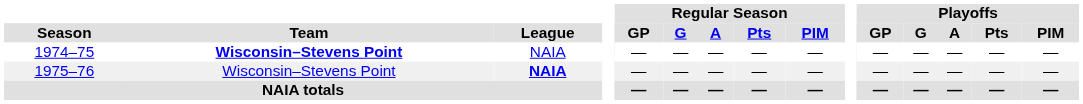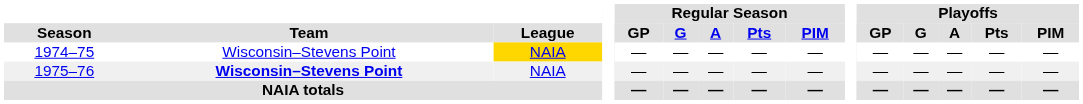(309, 52) bold -> (309, 52) normal
(548, 52) no background -> (548, 52) gold background
(309, 71) normal -> (309, 71) bold
(548, 71) bold -> (548, 71) normal
